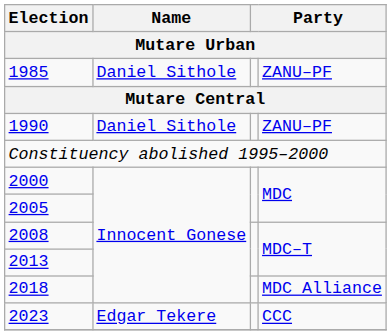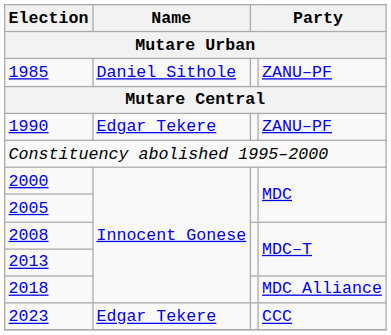(166, 127) Daniel Sithole -> (156, 127) Edgar Tekere
